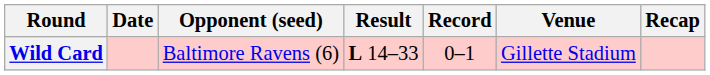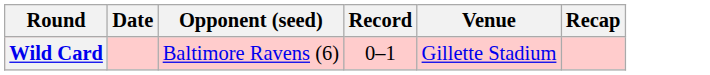- column: (383, 20)
